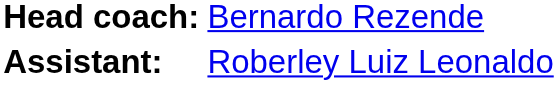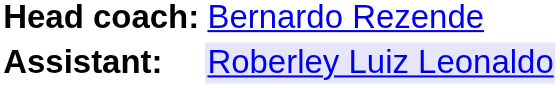(381, 62) no background -> (381, 62) lavender background
